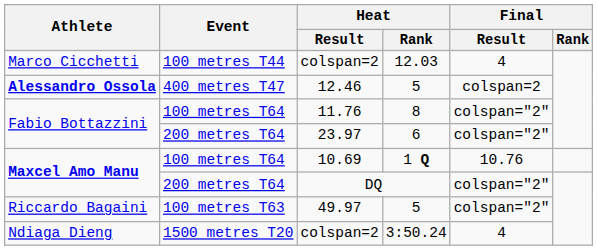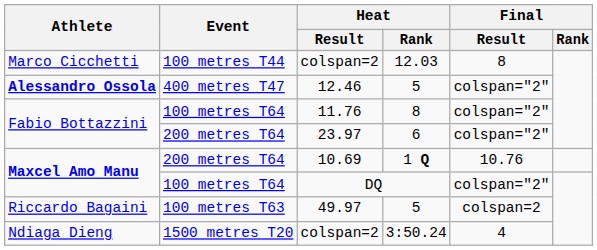(502, 62) 4 -> (502, 62) 8
(502, 87) colspan=2 -> (502, 87) colspan="2"
(224, 160) 100 metres T64 -> (224, 160) 200 metres T64
(224, 184) 200 metres T64 -> (224, 184) 100 metres T64
(502, 209) colspan="2" -> (502, 209) colspan=2
